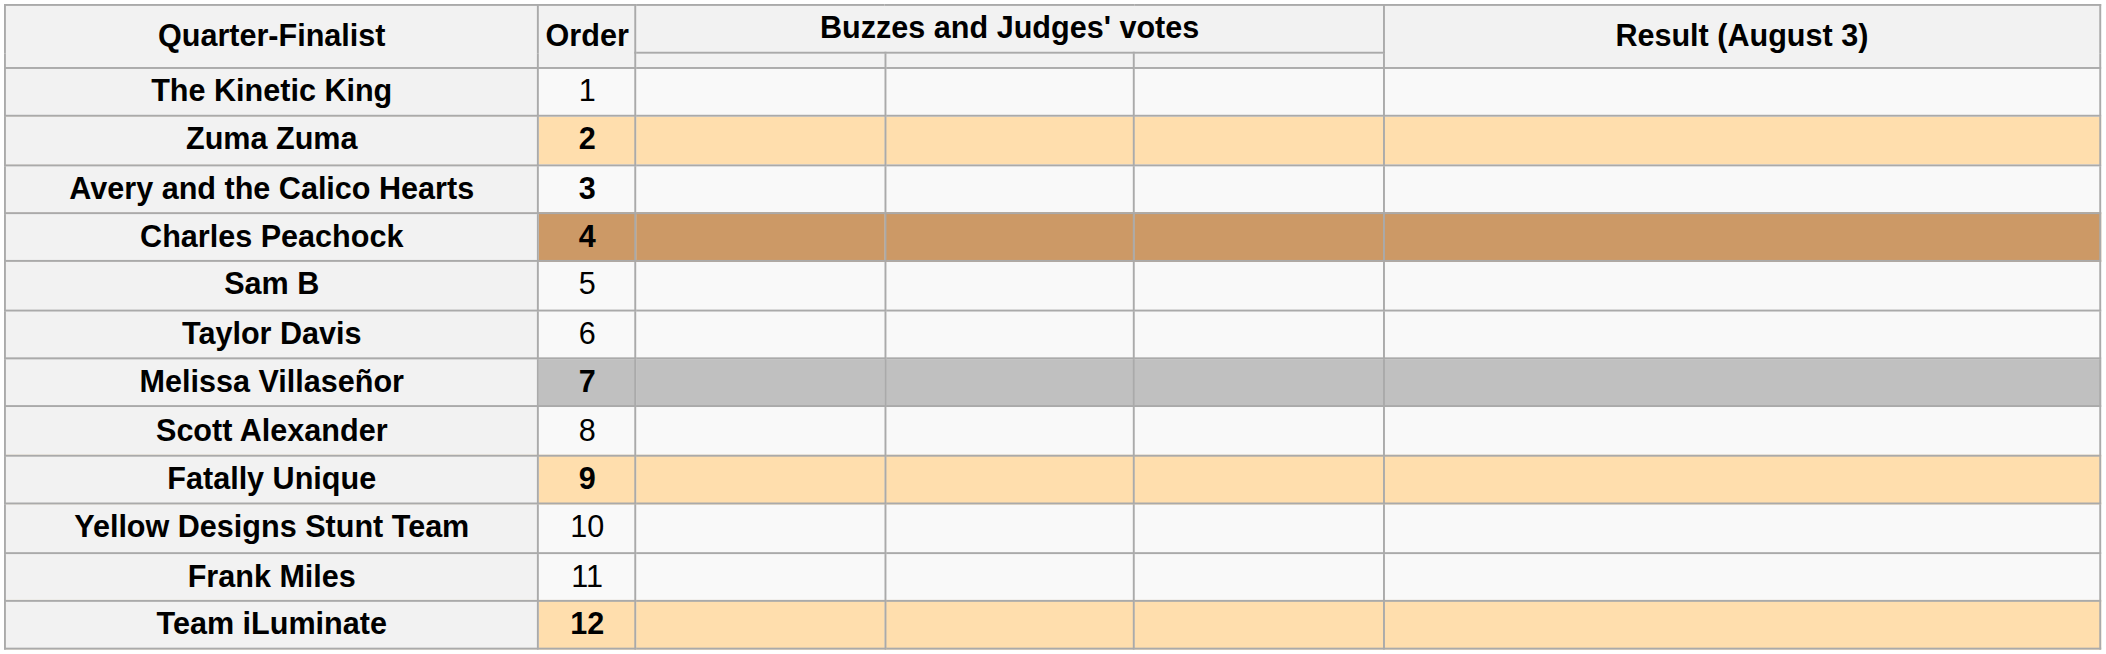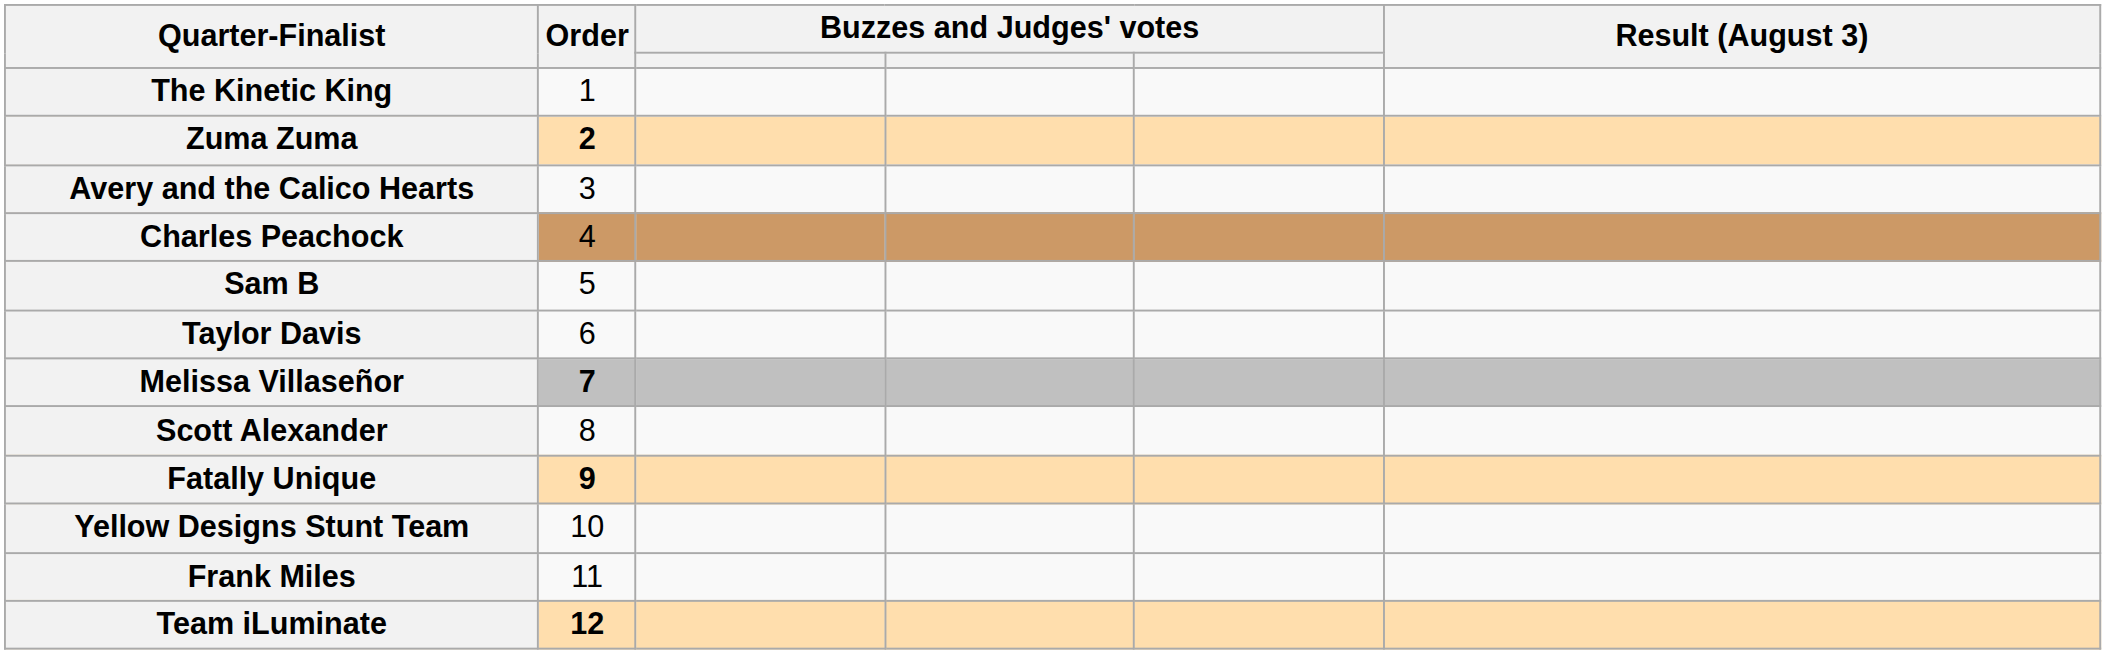(587, 188) bold -> (587, 188) normal
(587, 236) bold -> (587, 236) normal
